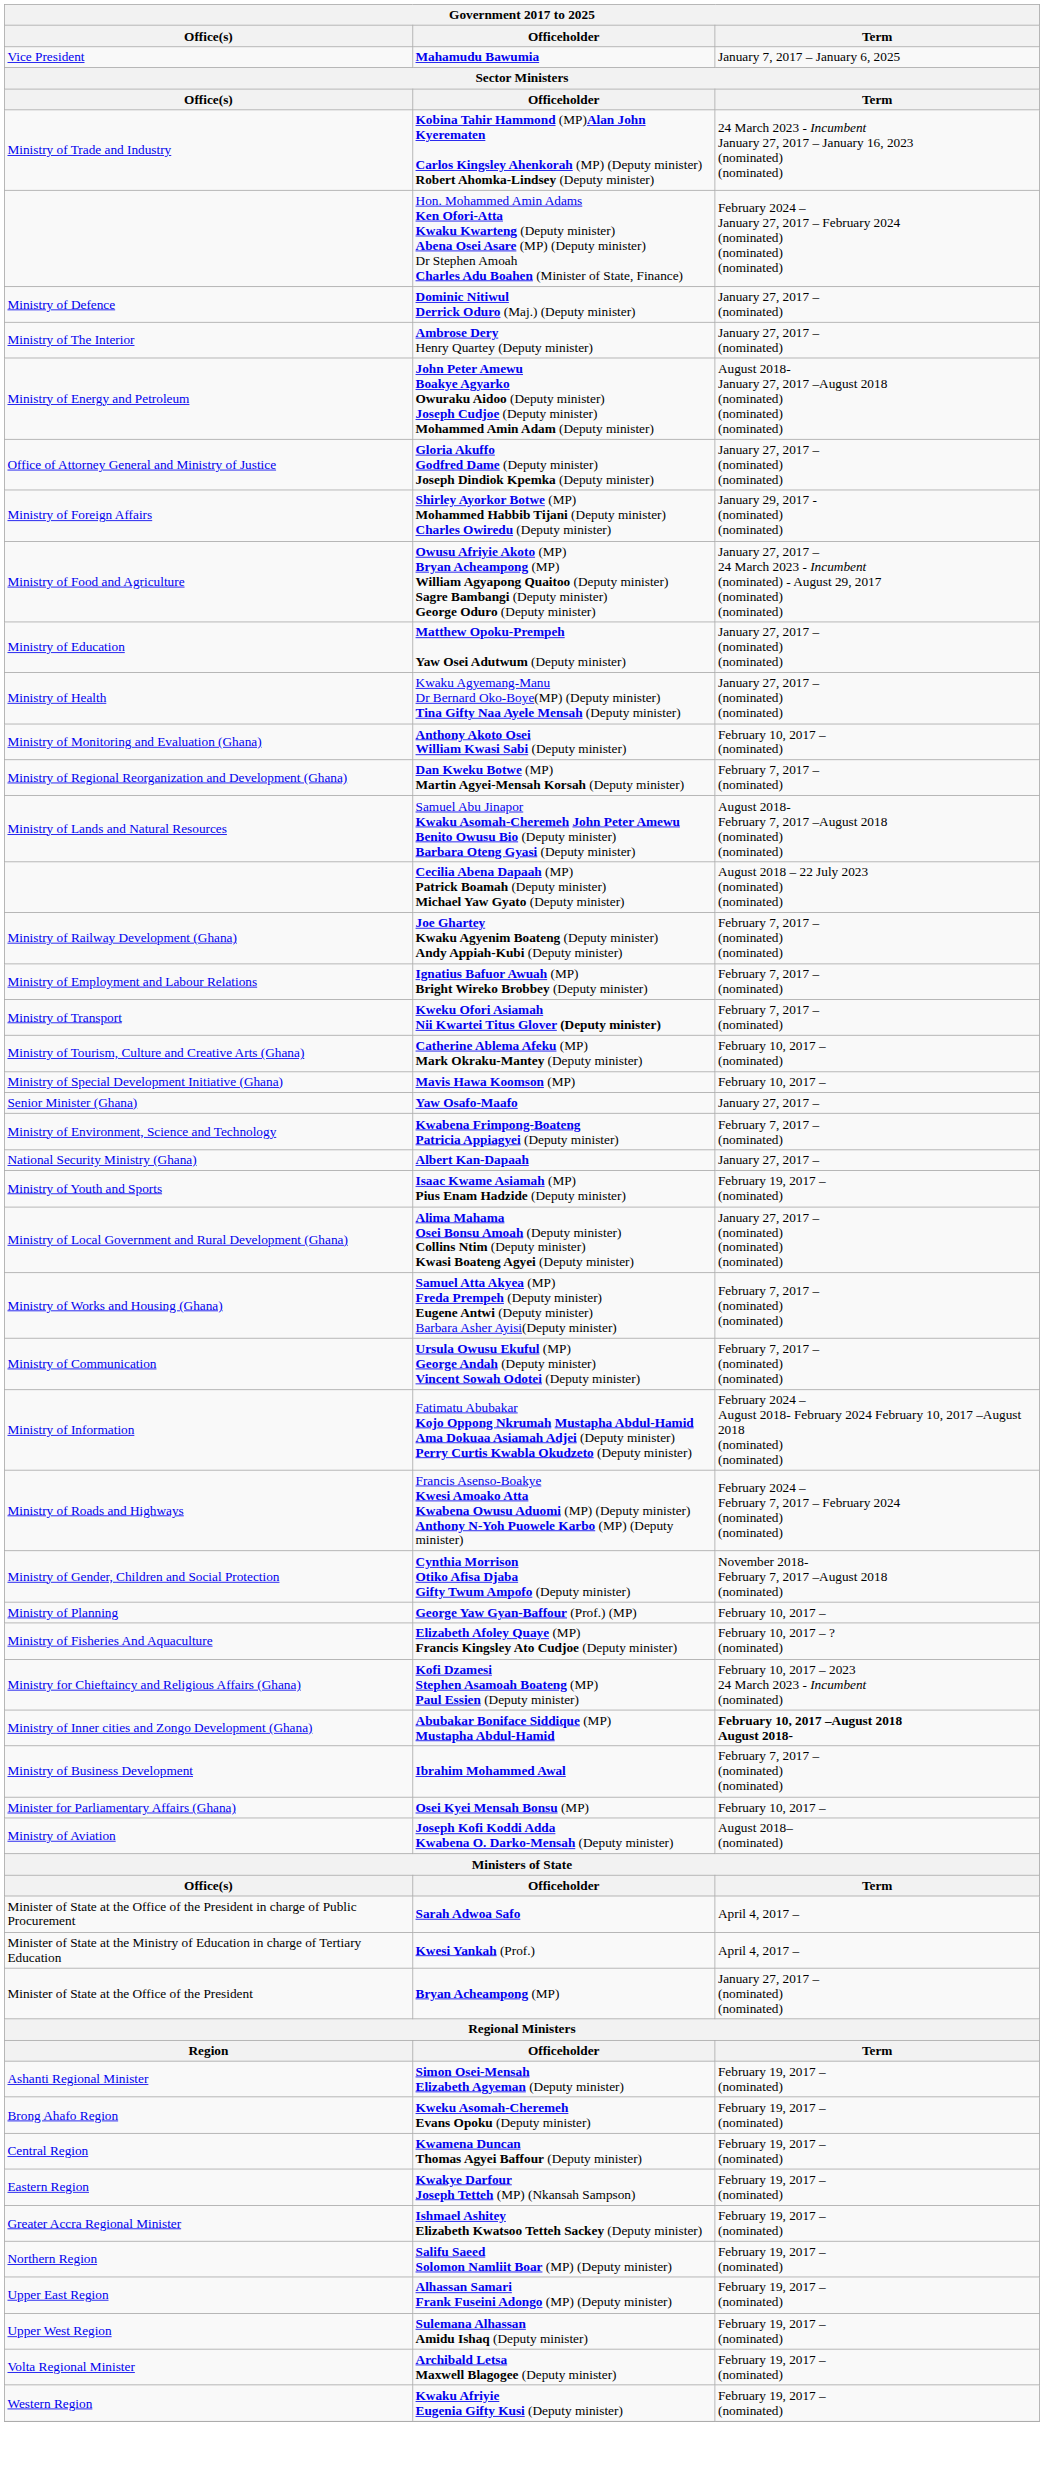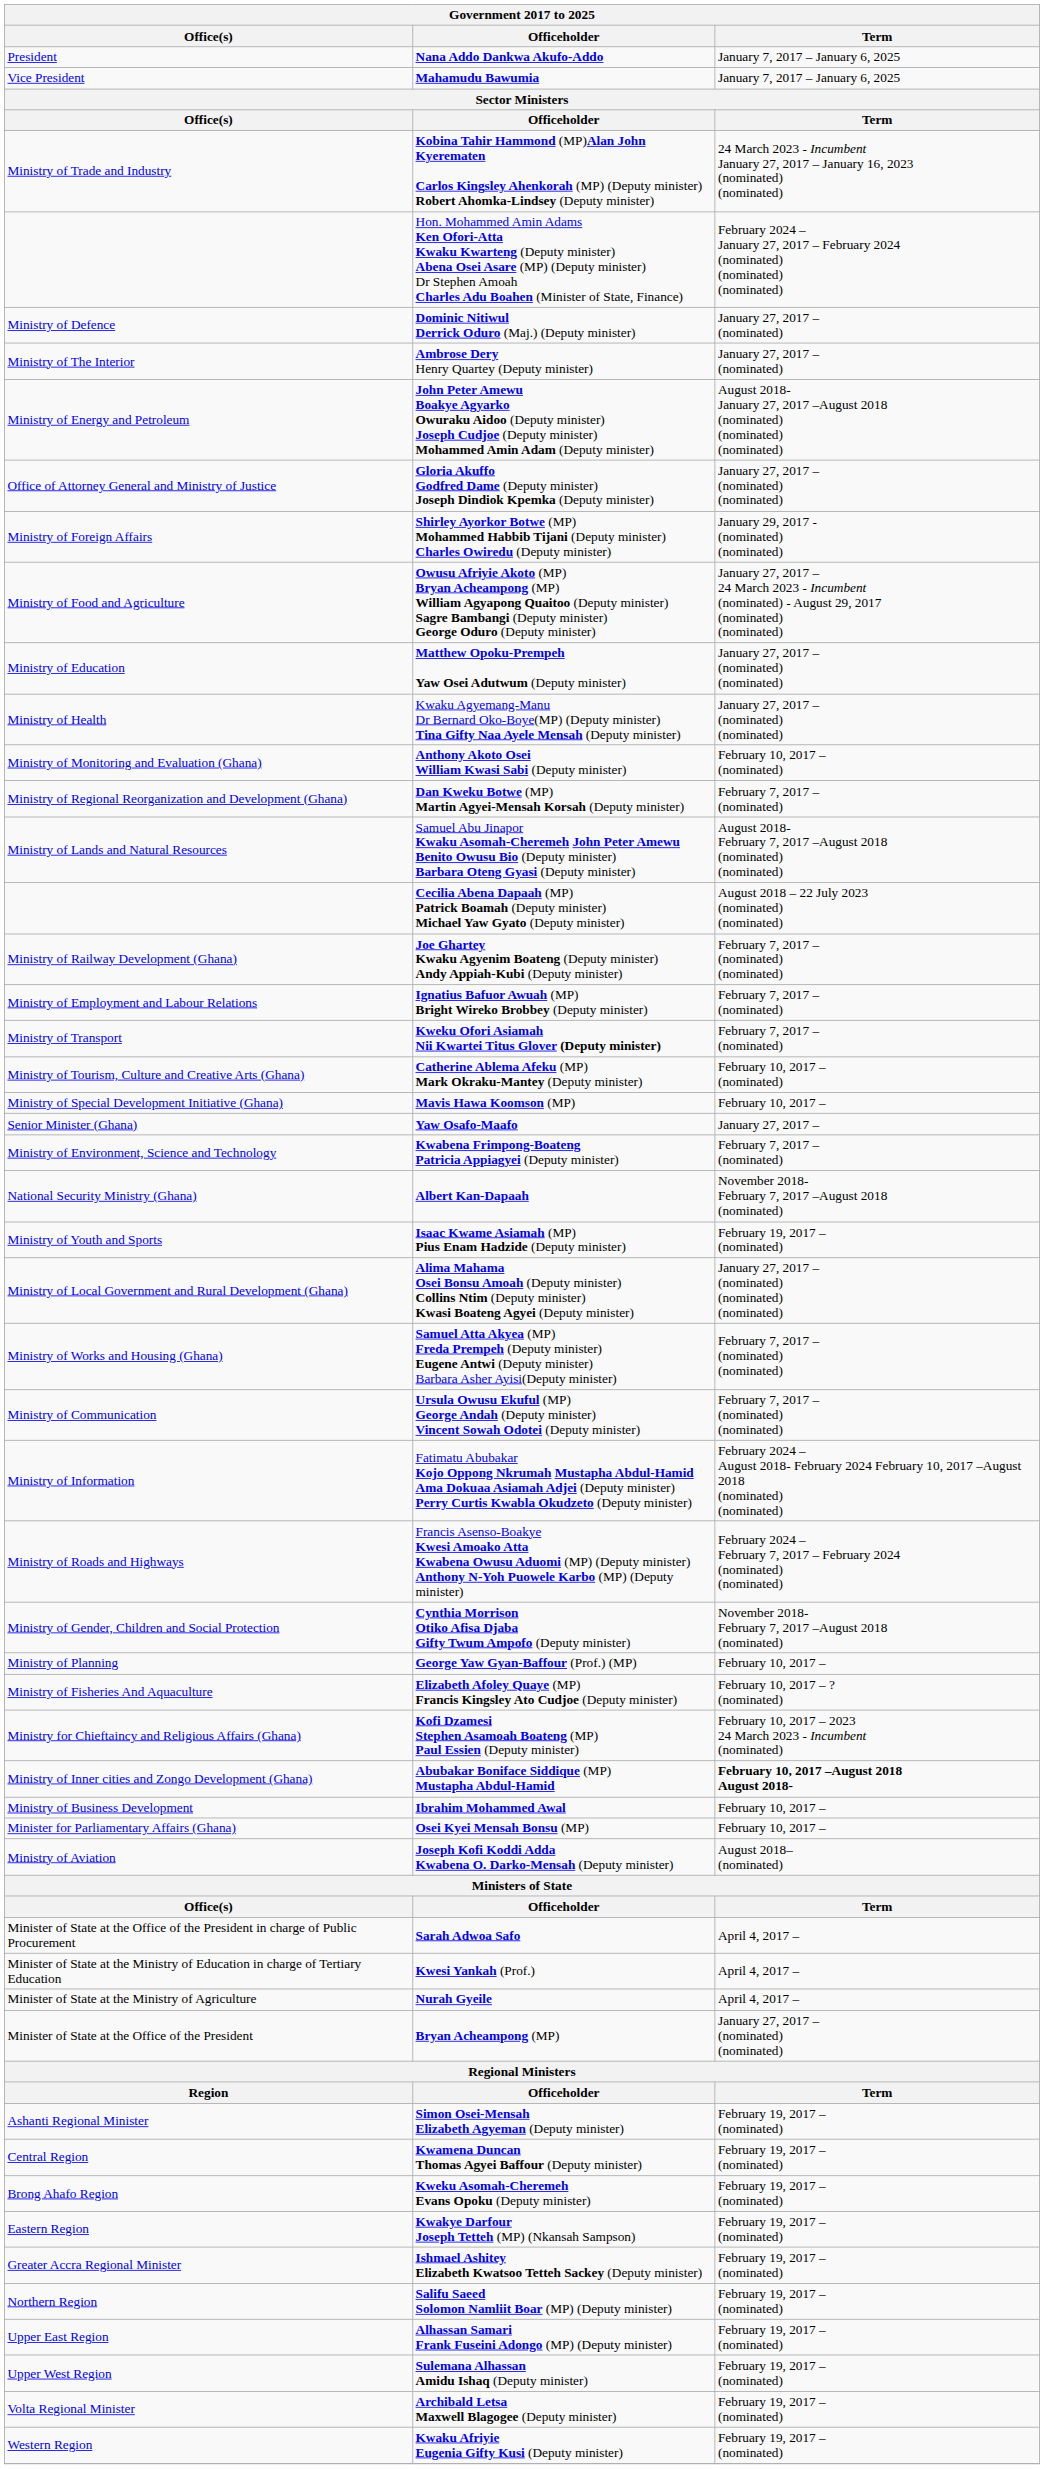+ row: (509, 57)
(769, 1160) January 27, 2017 – -> (803, 1196) November 2018- February 7, 2017 –August 2018 (nominated)
(769, 1771) February 7, 2017 – (nominated) (nominated) -> (772, 1807) February 10, 2017 –
+ row: (454, 1999)
rows swapped: (503, 2115) <-> (529, 2151)
